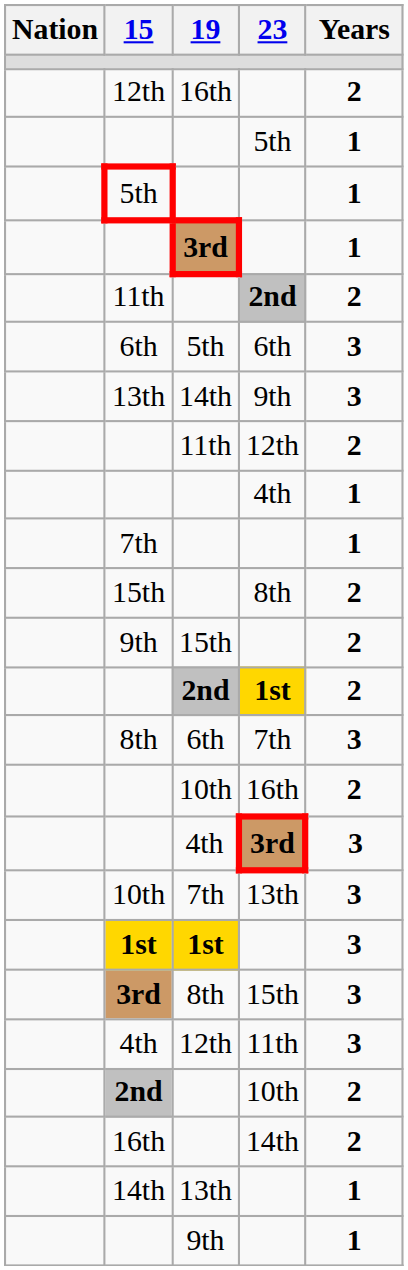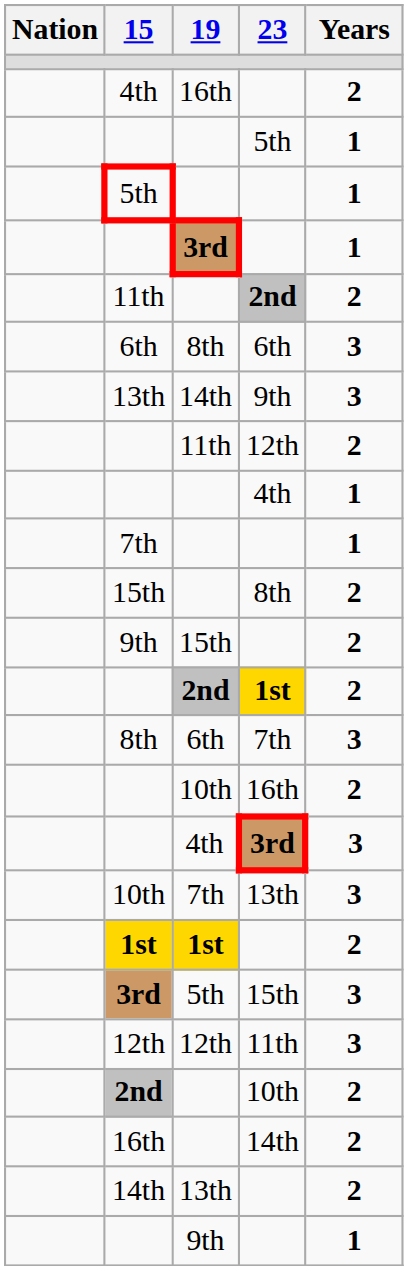(139, 92) 12th -> (139, 92) 4th
(205, 346) 5th -> (205, 346) 8th
(354, 944) 3 -> (354, 944) 2
(205, 994) 8th -> (205, 994) 5th
(139, 1043) 4th -> (139, 1043) 12th
(354, 1190) 1 -> (354, 1190) 2
